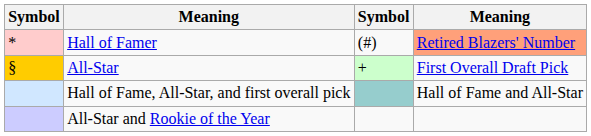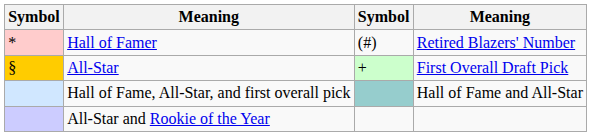(496, 42) lightsalmon background -> (496, 42) no background
